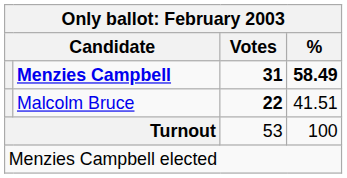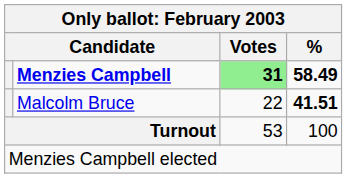(273, 75) no background -> (273, 75) lightgreen background
(273, 103) bold -> (273, 103) normal
(315, 103) normal -> (315, 103) bold
